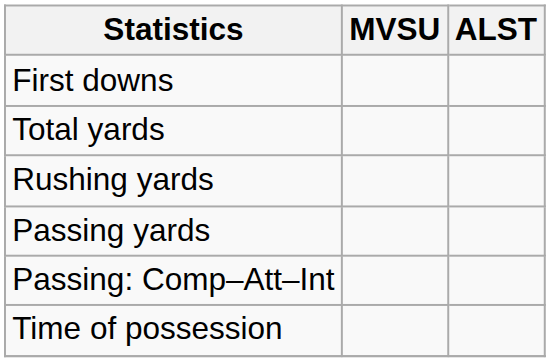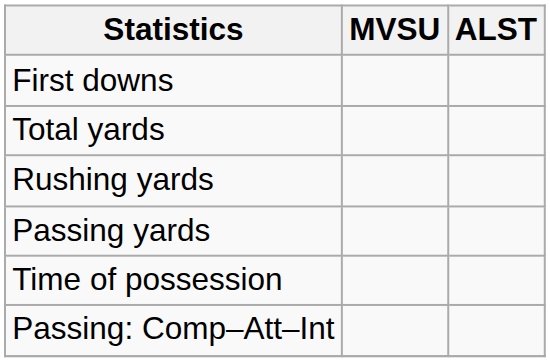rows swapped: (173, 279) <-> (147, 329)
